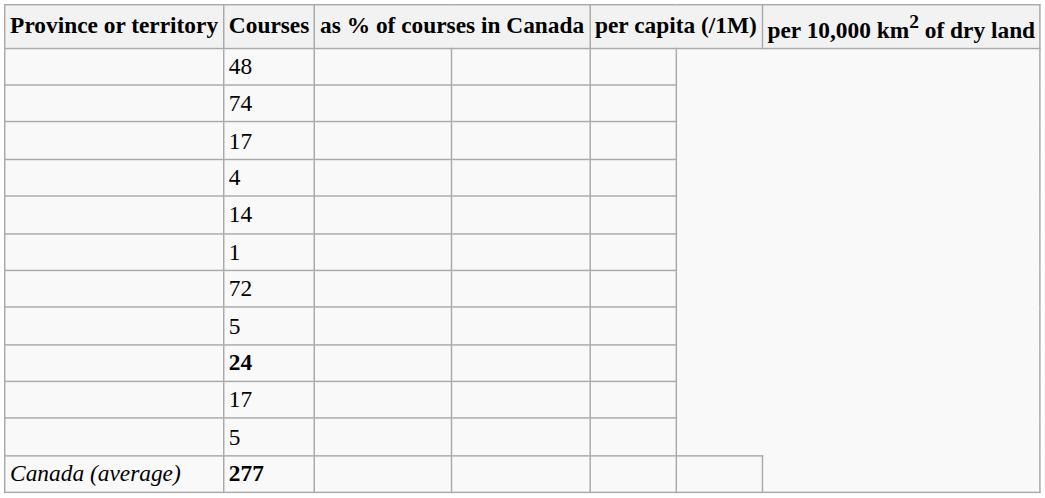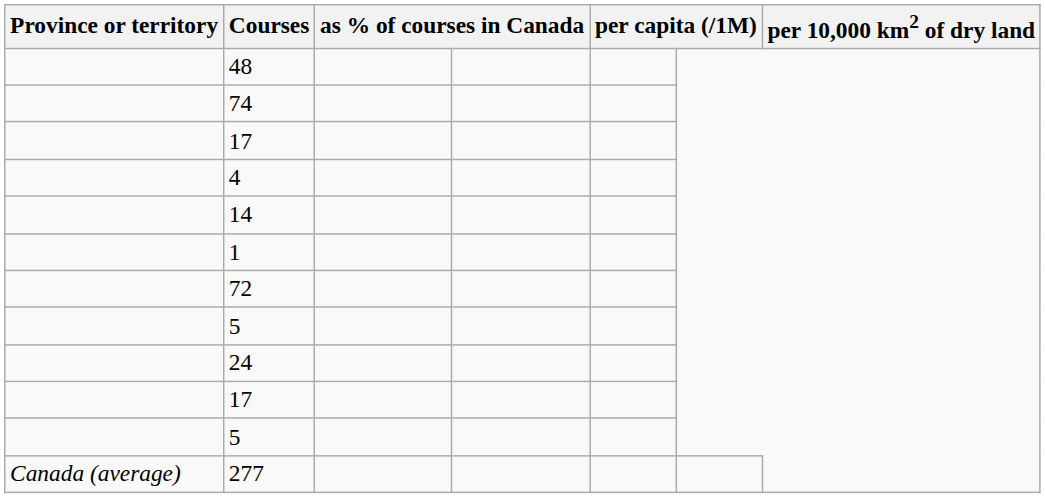(241, 362) bold -> (241, 362) normal
(246, 473) bold -> (246, 473) normal
